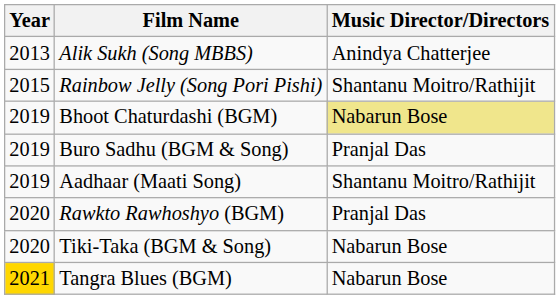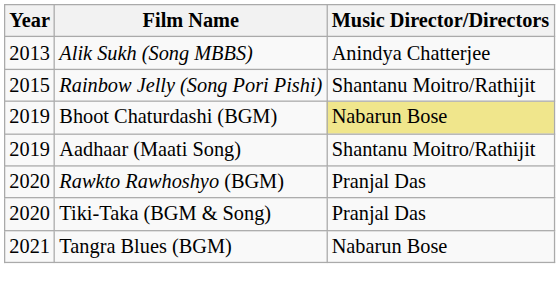- row: (174, 149)
(390, 246) Nabarun Bose -> (379, 213) Pranjal Das
(30, 278) gold background -> (30, 246) no background
